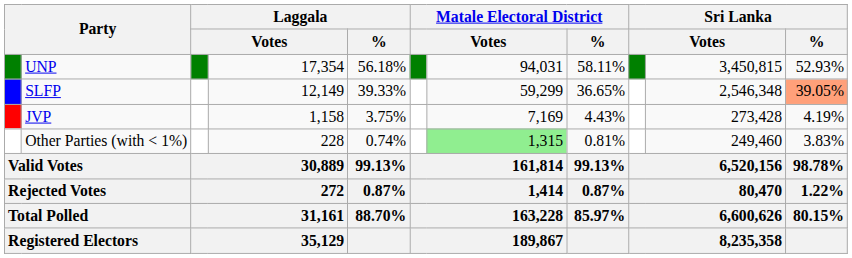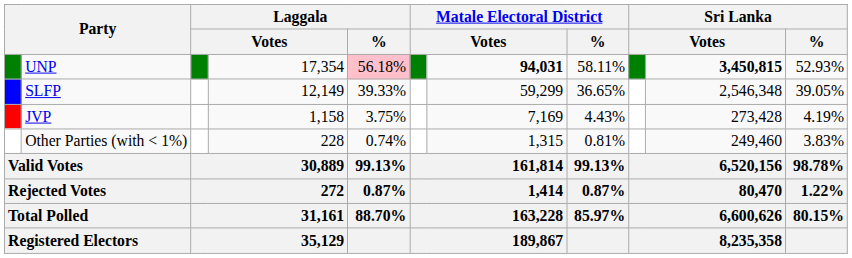(382, 66) no background -> (382, 66) pink background
(542, 66) normal -> (542, 66) bold
(751, 66) normal -> (751, 66) bold
(820, 91) lightsalmon background -> (820, 91) no background
(545, 141) lightgreen background -> (545, 141) no background
